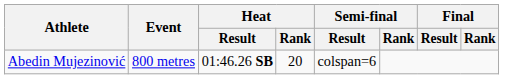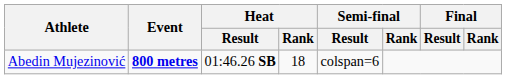(163, 62) normal -> (165, 62) bold
(295, 62) 20 -> (298, 62) 18
